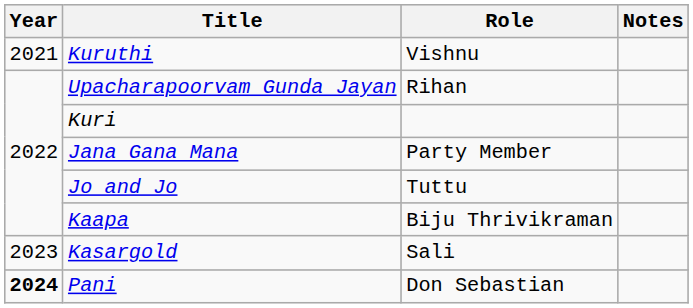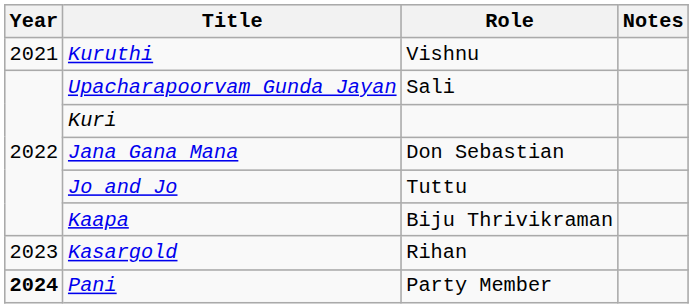(437, 87) Rihan -> (431, 87) Sali
(479, 154) Party Member -> (485, 154) Don Sebastian
(431, 253) Sali -> (437, 253) Rihan
(485, 286) Don Sebastian -> (479, 286) Party Member
